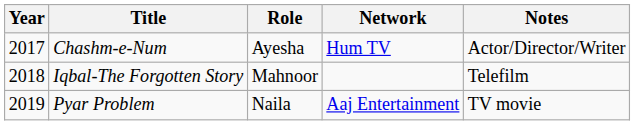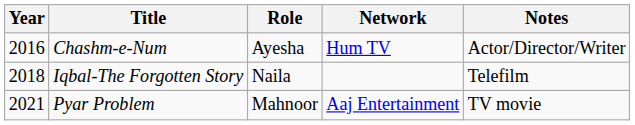(27, 47) 2017 -> (27, 47) 2016
(285, 76) Mahnoor -> (271, 76) Naila
(27, 104) 2019 -> (27, 104) 2021
(271, 104) Naila -> (285, 104) Mahnoor
